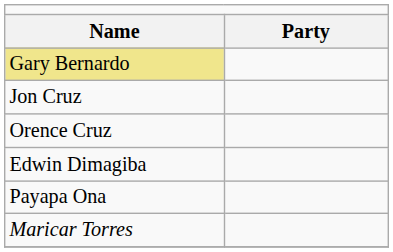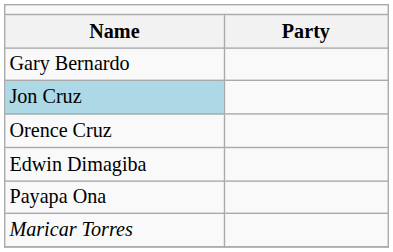(70, 64) khaki background -> (70, 64) no background
(46, 97) no background -> (46, 97) lightblue background
